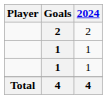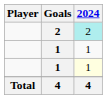(88, 31) no background -> (88, 31) paleturquoise background
(88, 67) no background -> (88, 67) lightyellow background
